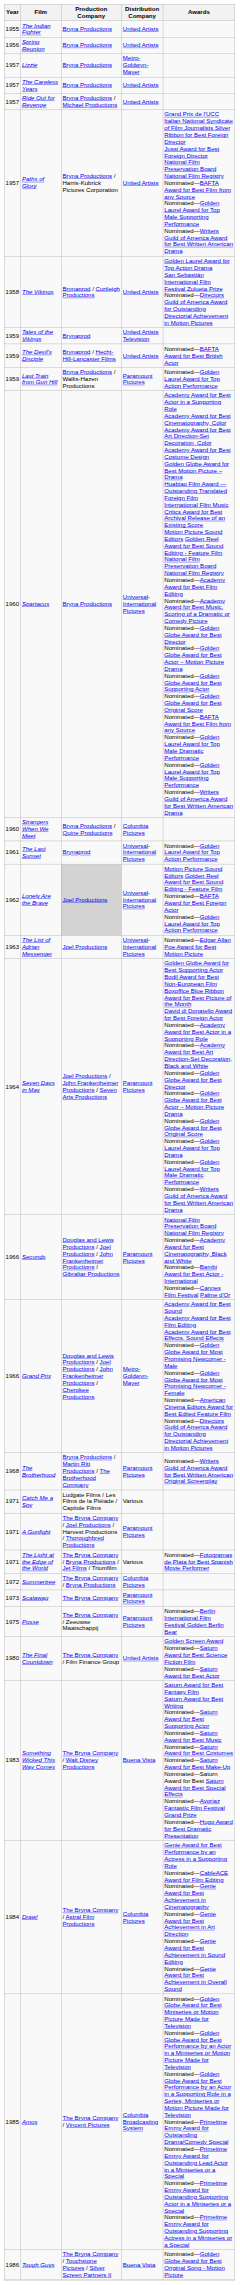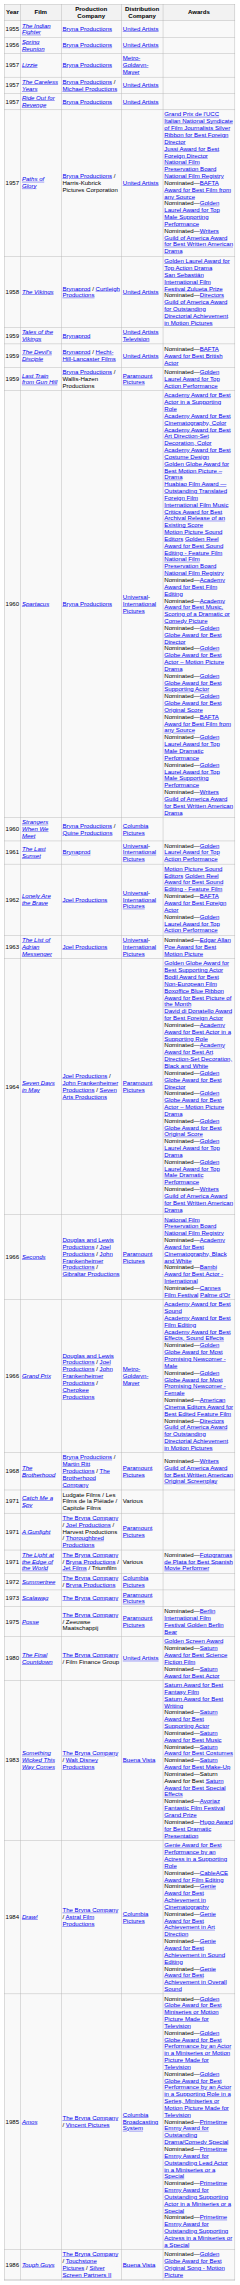(87, 85) Bryna Productions -> (90, 85) Bryna Productions / Michael Productions
(90, 101) Bryna Productions / Michael Productions -> (87, 101) Bryna Productions
(85, 900) lightgrey background -> (85, 900) no background
